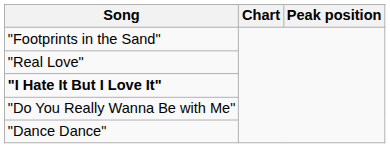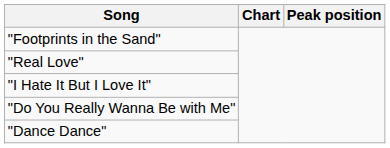(85, 85) bold -> (79, 85) normal
